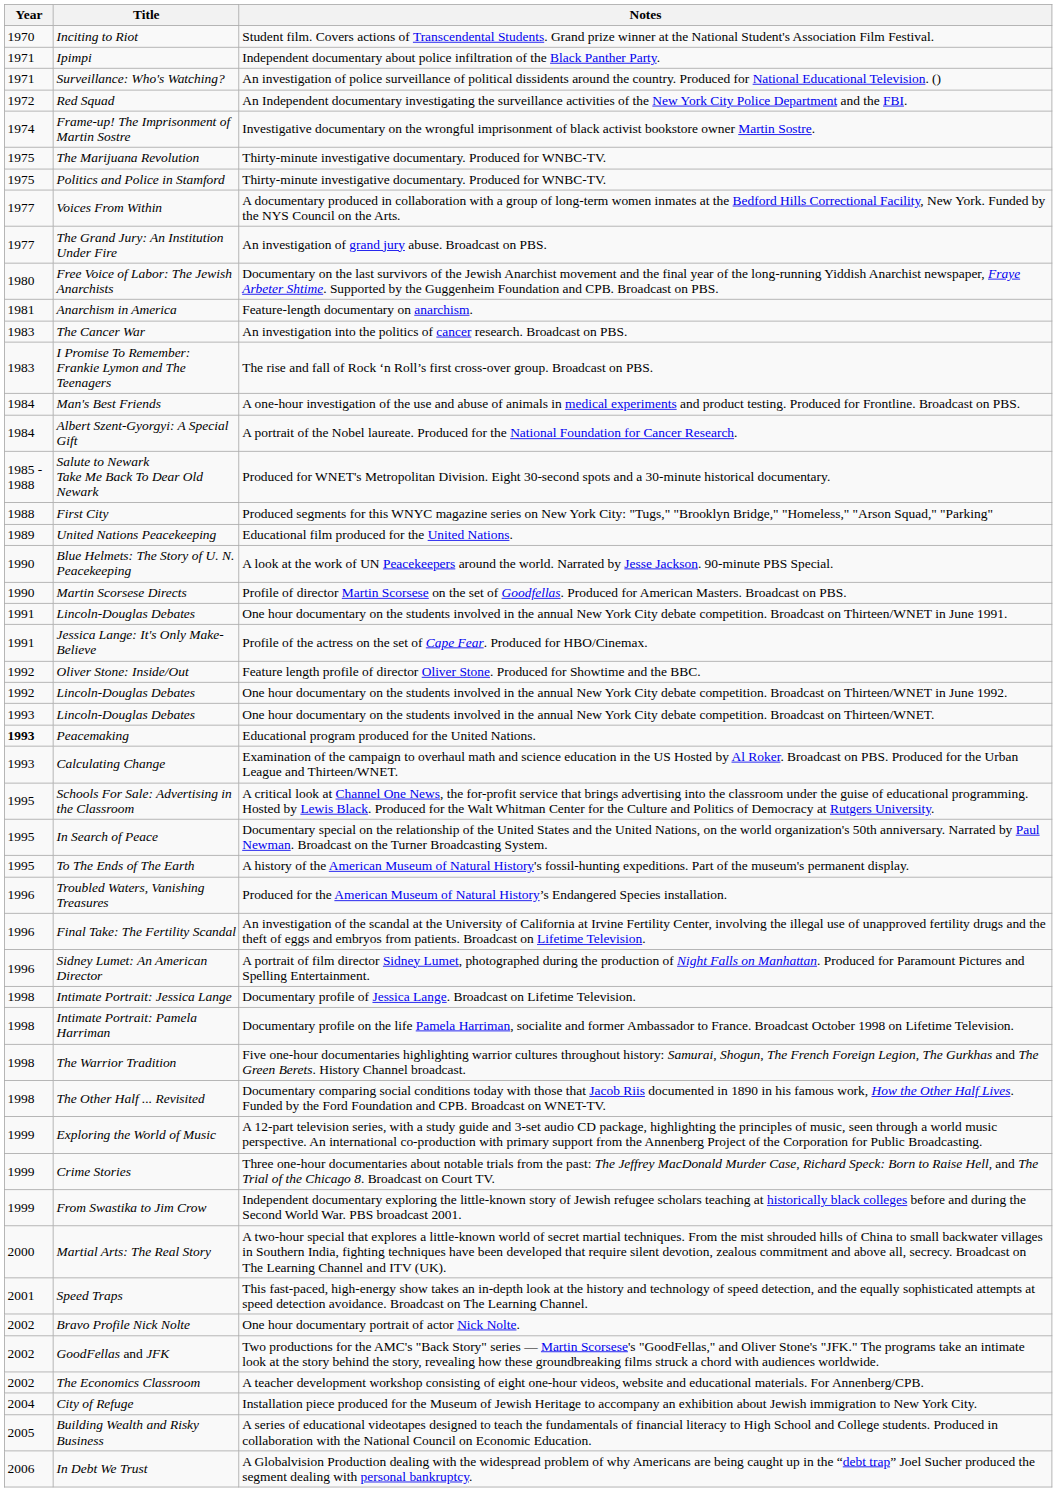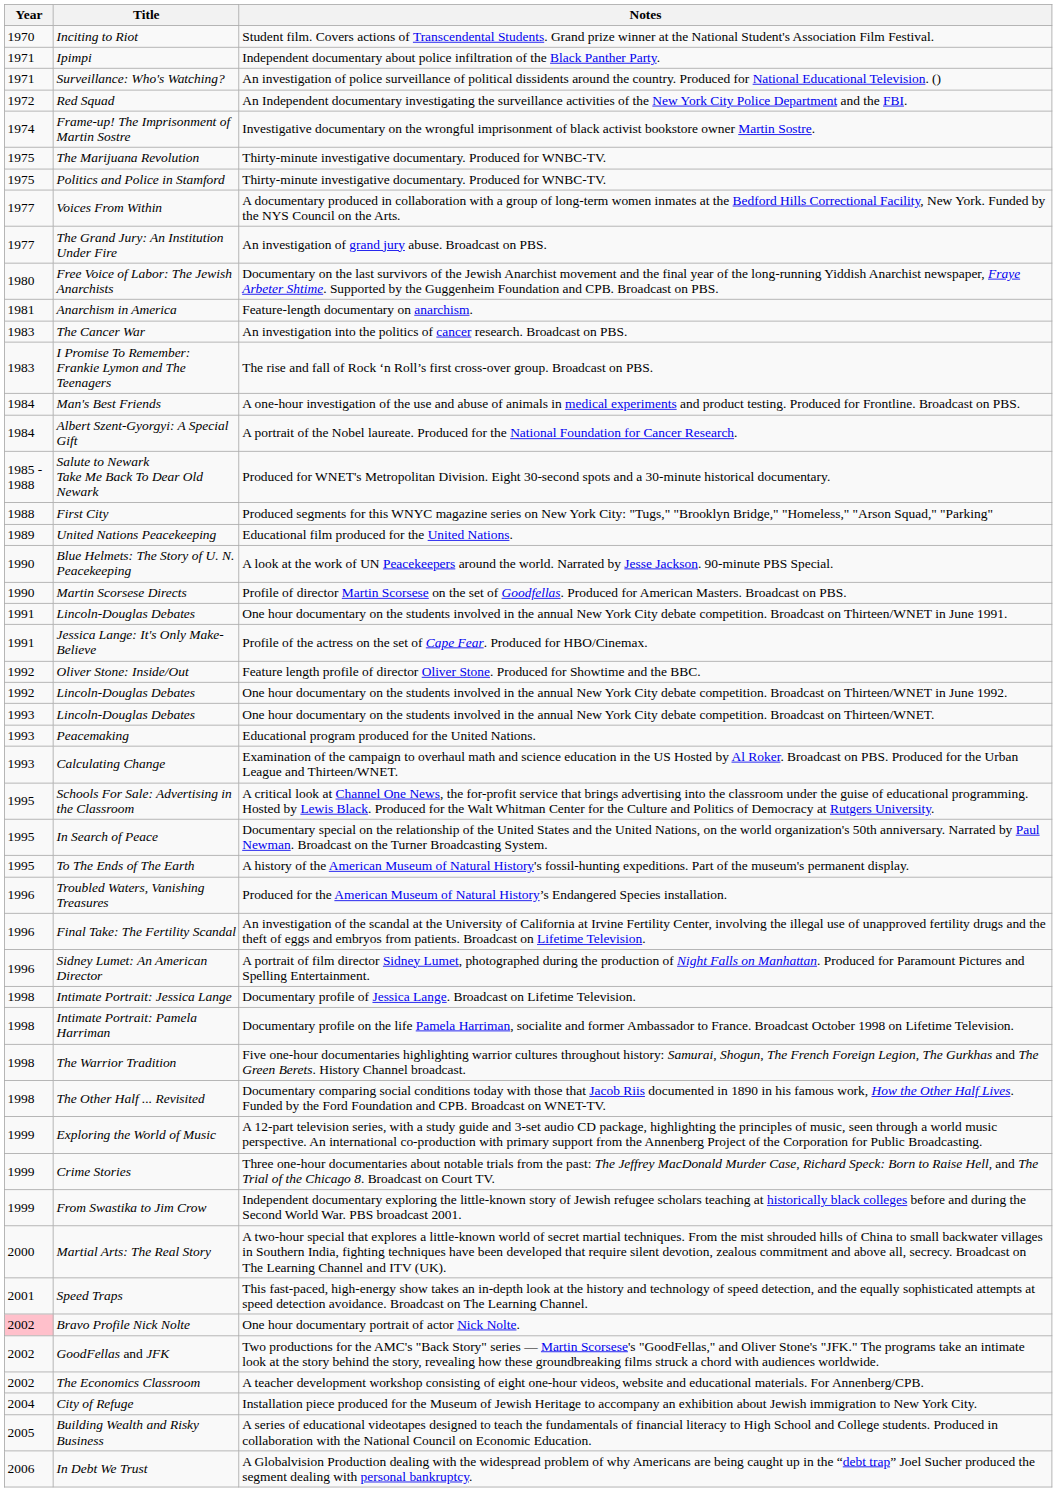(21, 735) bold -> (21, 735) normal
(21, 1324) no background -> (21, 1324) pink background
